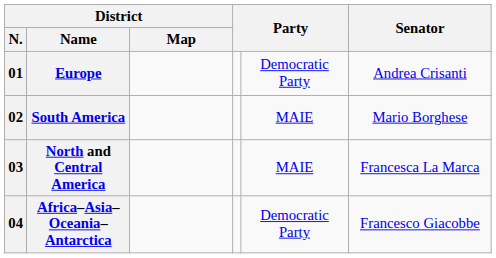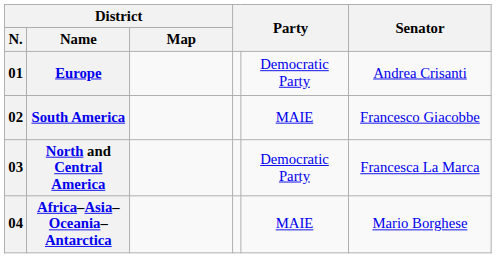(420, 117) Mario Borghese -> (420, 117) Francesco Giacobbe
(294, 167) MAIE -> (294, 167) Democratic Party
(294, 224) Democratic Party -> (294, 224) MAIE
(420, 224) Francesco Giacobbe -> (420, 224) Mario Borghese
